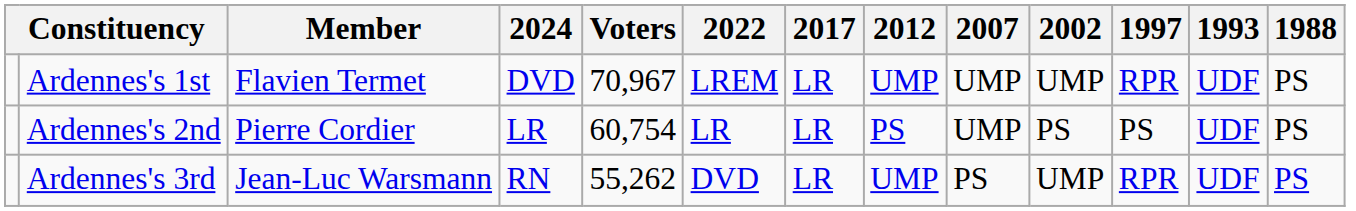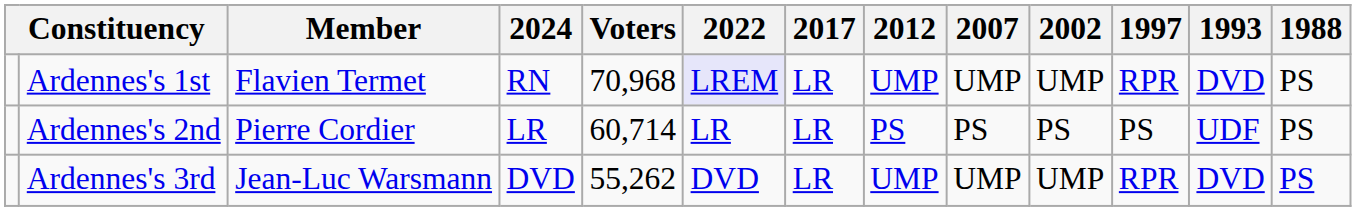(541, 79) DVD -> (528, 79) RN
(633, 79) 70,967 -> (633, 79) 70,968
(734, 79) no background -> (734, 79) lavender background
(1228, 79) UDF -> (1231, 79) DVD
(633, 129) 60,754 -> (633, 129) 60,714
(987, 129) UMP -> (971, 129) PS
(528, 179) RN -> (541, 179) DVD
(971, 179) PS -> (987, 179) UMP
(1228, 179) UDF -> (1231, 179) DVD
